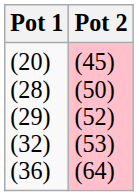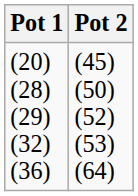(95, 116) pink background -> (95, 116) no background
